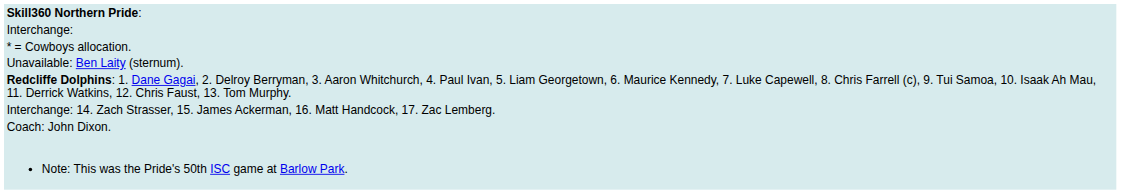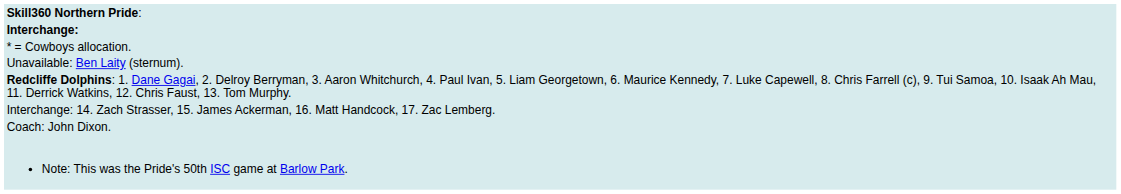(40, 30) normal -> (43, 30) bold
